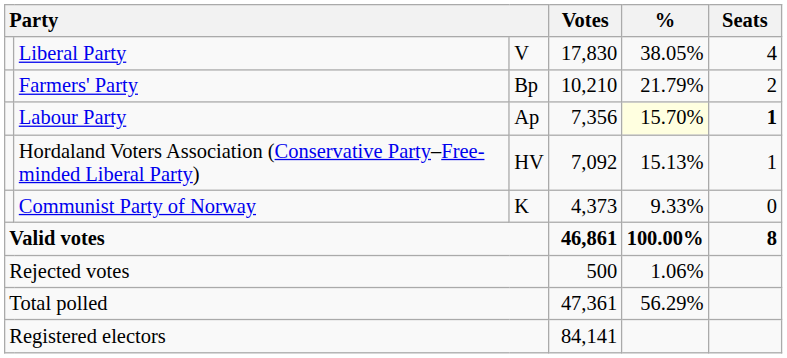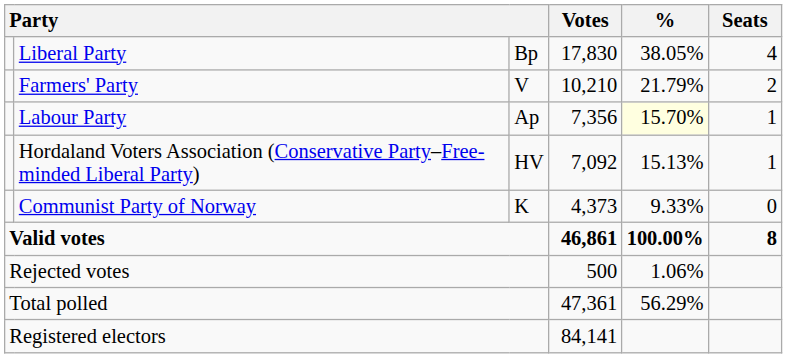(522, 53) V -> (526, 53) Bp
(526, 85) Bp -> (522, 85) V
(772, 118) bold -> (772, 118) normal
